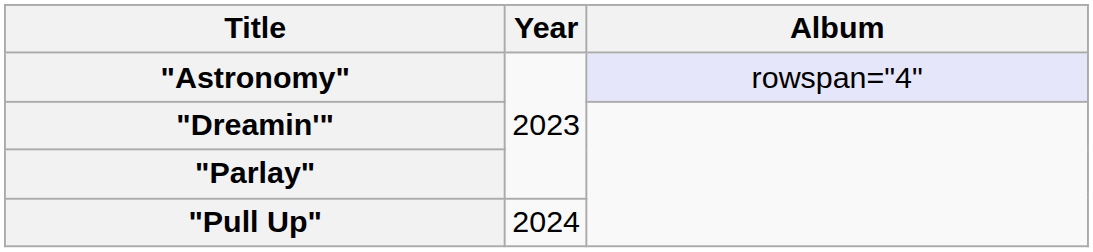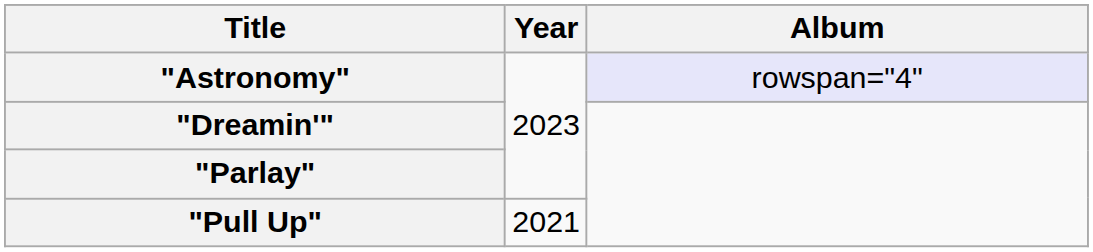(546, 221) 2024 -> (546, 221) 2021
